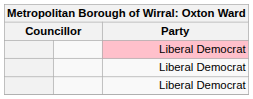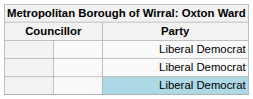(202, 49) pink background -> (202, 49) no background
(202, 85) no background -> (202, 85) lightblue background
